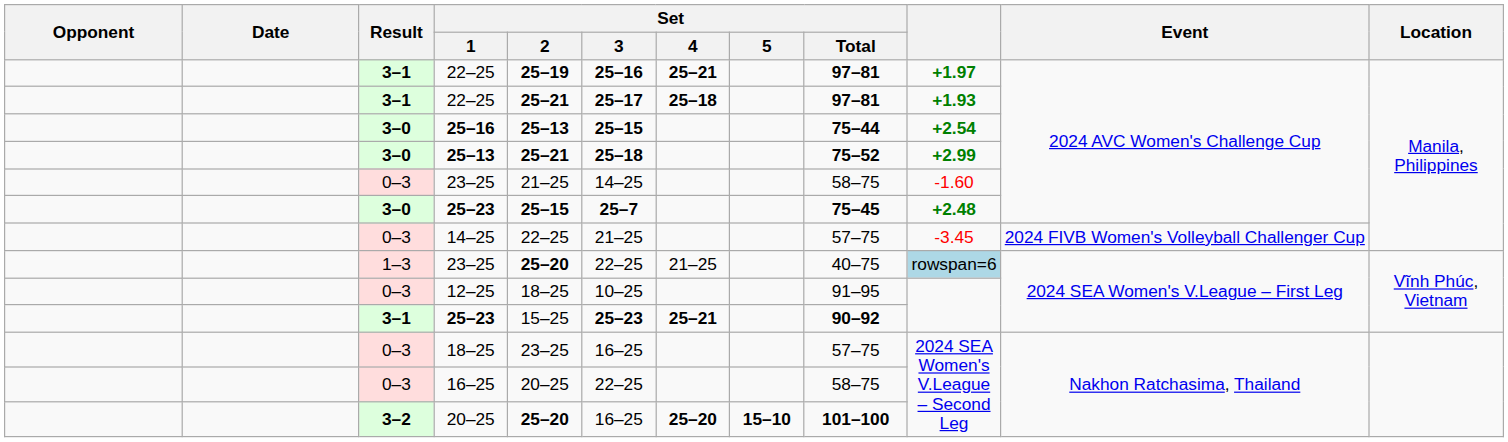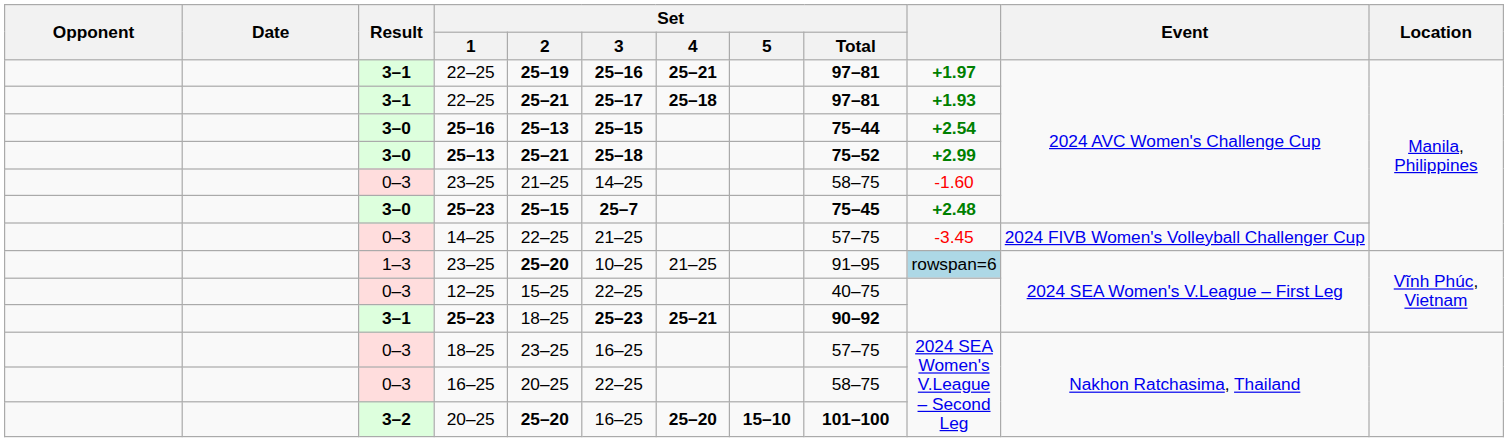(619, 264) 22–25 -> (619, 264) 10–25
(856, 264) 40–75 -> (856, 264) 91–95
(545, 292) 18–25 -> (545, 292) 15–25
(619, 292) 10–25 -> (619, 292) 22–25
(856, 292) 91–95 -> (856, 292) 40–75
(545, 319) 15–25 -> (545, 319) 18–25
